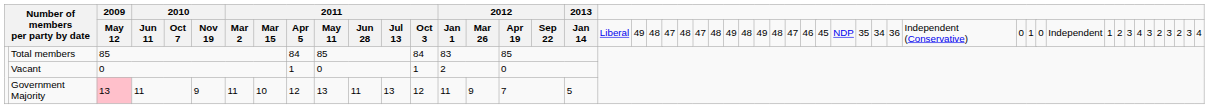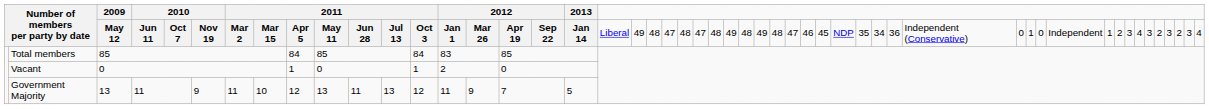(104, 90) pink background -> (104, 90) no background
